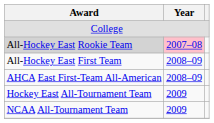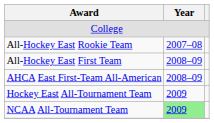(70, 45) lightgrey background -> (70, 45) no background
(184, 45) pink background -> (184, 45) no background
(176, 110) no background -> (176, 110) lightgreen background
